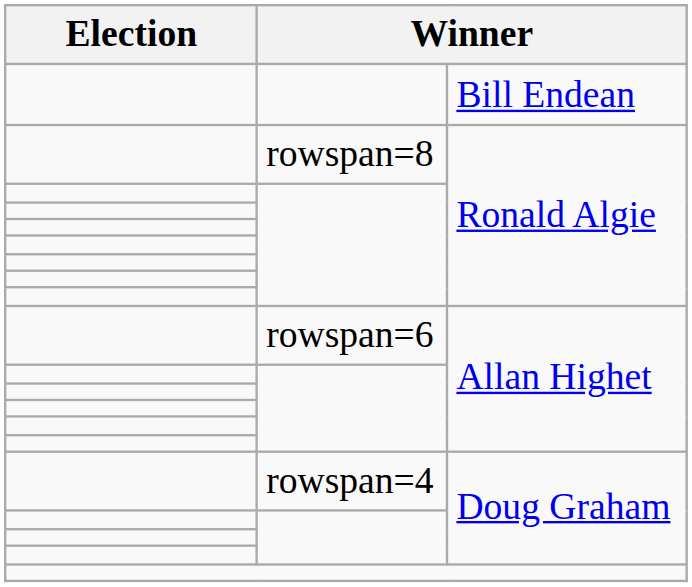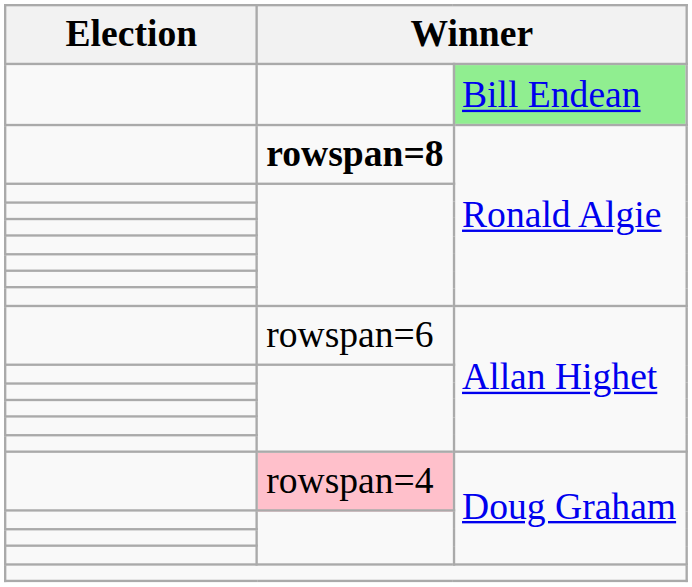(546, 93) no background -> (551, 93) lightgreen background
(350, 153) normal -> (355, 153) bold
(350, 480) no background -> (350, 480) pink background
